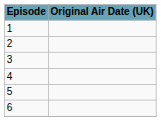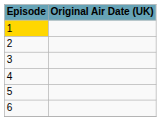(9, 28) no background -> (9, 28) gold background
